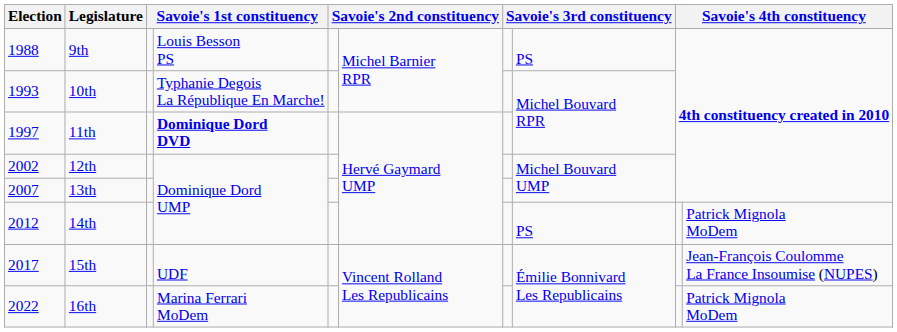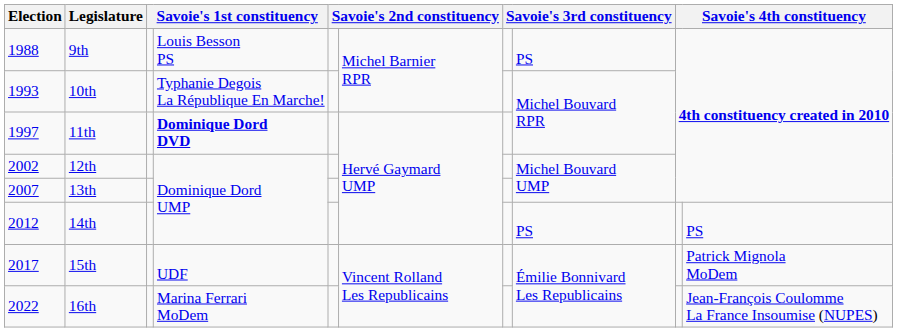(736, 223) Patrick Mignola MoDem -> (695, 231) PS
(782, 264) Jean-François Coulomme La France Insoumise (NUPES) -> (736, 264) Patrick Mignola MoDem
(736, 306) Patrick Mignola MoDem -> (782, 306) Jean-François Coulomme La France Insoumise (NUPES)
